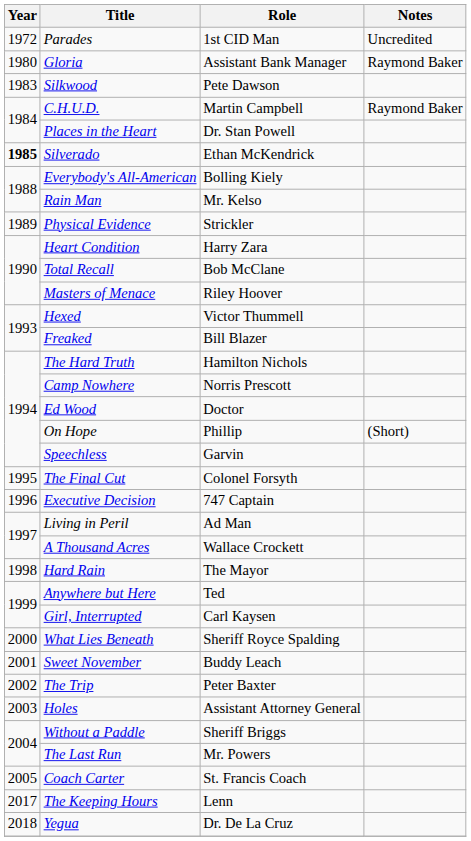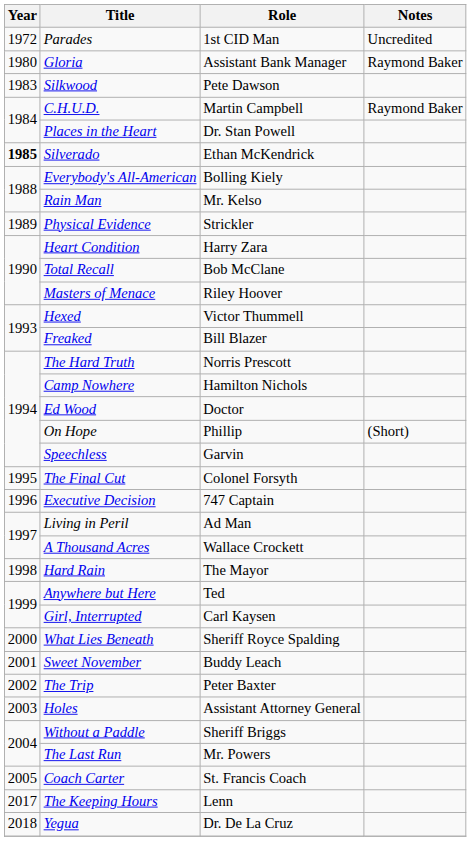(255, 362) Hamilton Nichols -> (247, 362) Norris Prescott
(247, 385) Norris Prescott -> (255, 385) Hamilton Nichols
